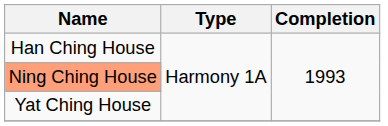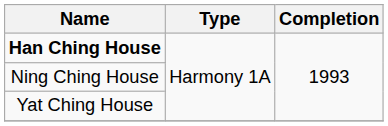(83, 47) normal -> (85, 47) bold
(83, 76) lightsalmon background -> (85, 76) no background
